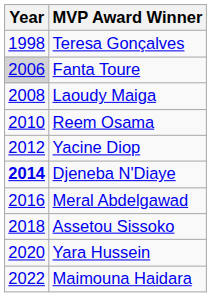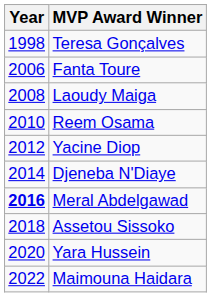(27, 69) lightgrey background -> (27, 69) no background
(27, 174) bold -> (27, 174) normal
(27, 200) normal -> (27, 200) bold
